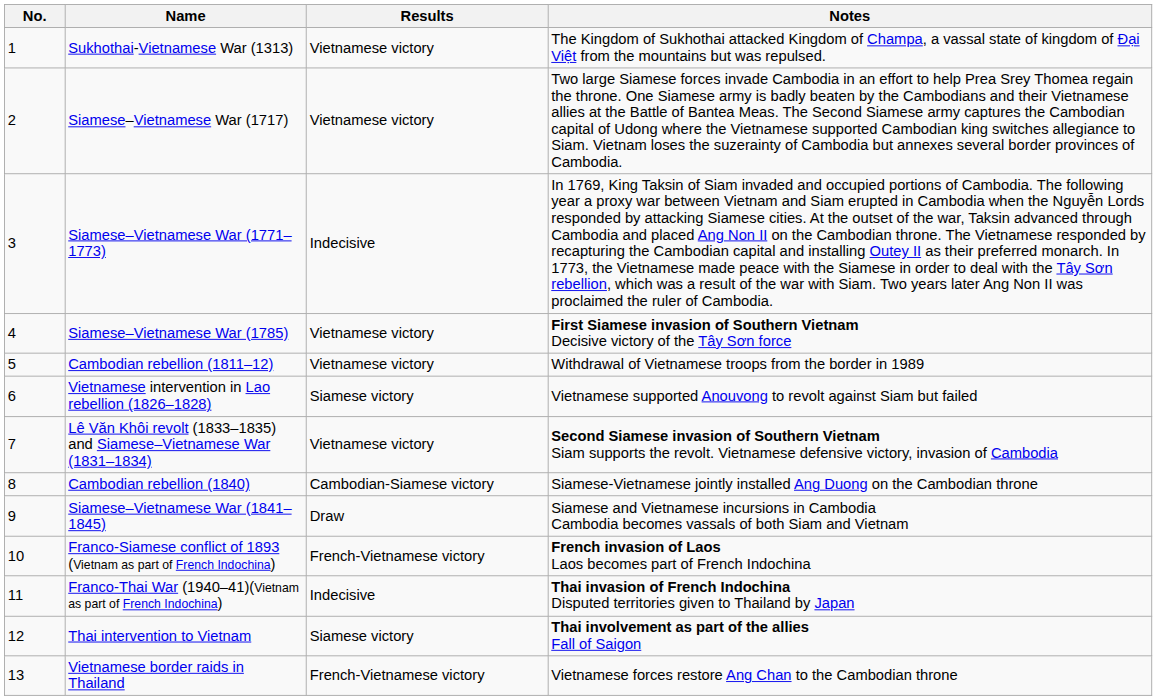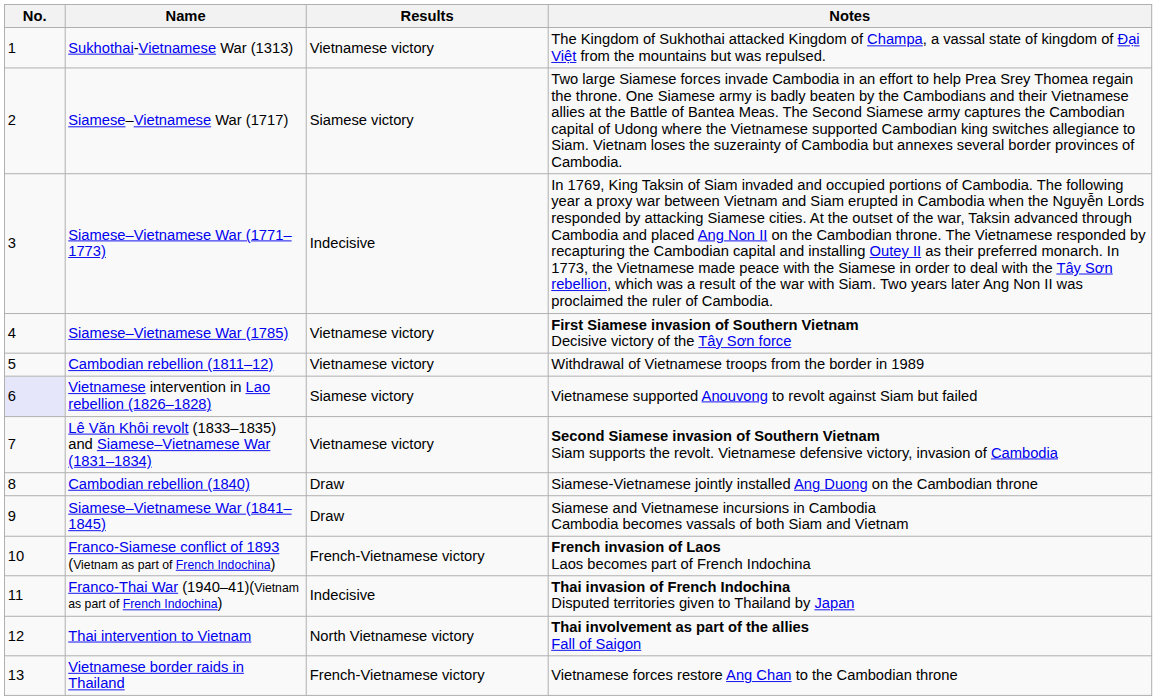(372, 120) Vietnamese victory -> (362, 120) Siamese victory
(12, 396) no background -> (12, 396) lavender background
(402, 484) Cambodian-Siamese victory -> (327, 484) Draw
(362, 635) Siamese victory -> (392, 635) North Vietnamese victory
